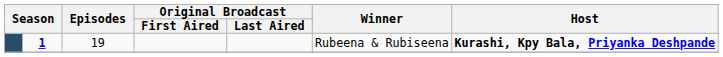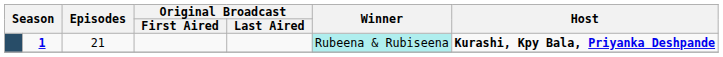(98, 43) 19 -> (98, 43) 21
(382, 43) no background -> (382, 43) paleturquoise background
